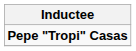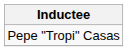(68, 35) bold -> (64, 35) normal
